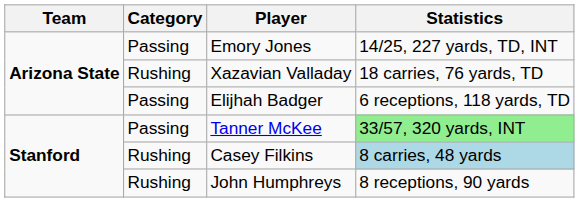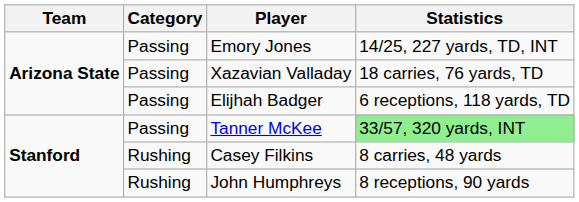(159, 73) Rushing -> (158, 73) Passing
(430, 155) lightblue background -> (430, 155) no background
